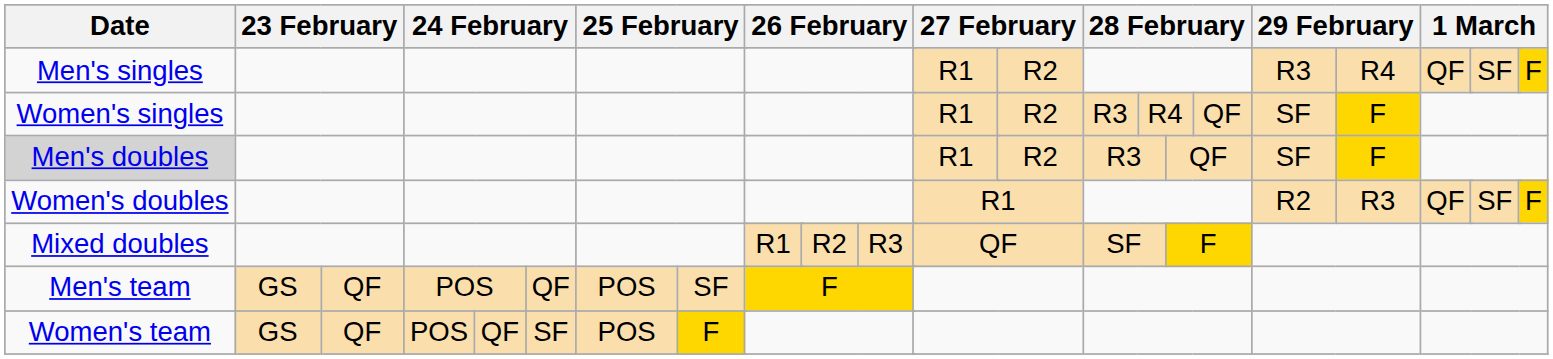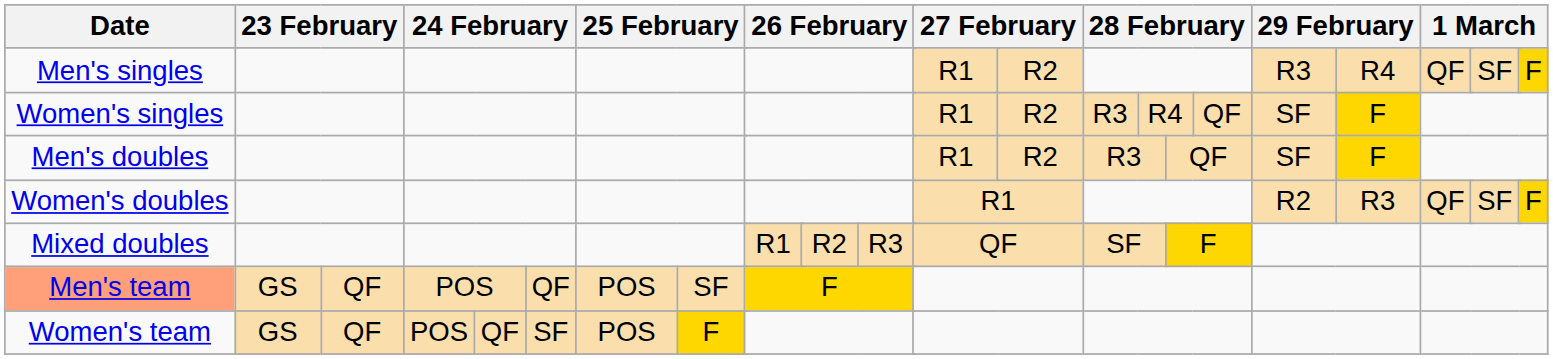(120, 157) lightgrey background -> (120, 157) no background
(120, 288) no background -> (120, 288) lightsalmon background
